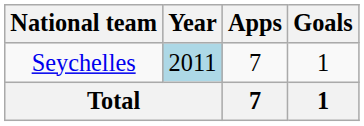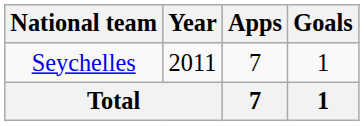(192, 62) lightblue background -> (192, 62) no background
